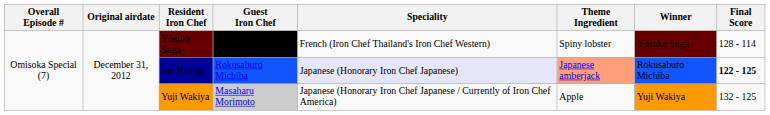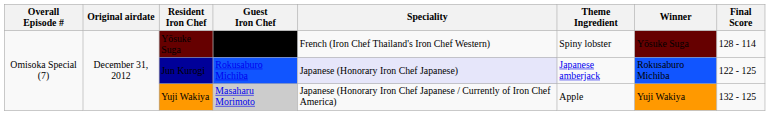(580, 70) lightsalmon background -> (580, 70) no background
(737, 70) bold -> (737, 70) normal
